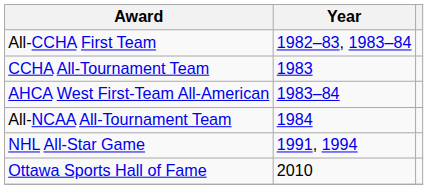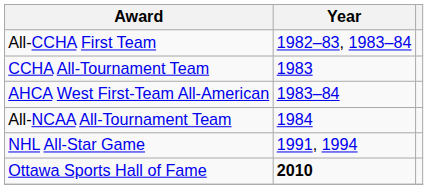(295, 171) normal -> (295, 171) bold
